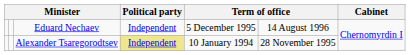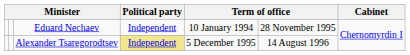(221, 27) 5 December 1995 -> (221, 27) 10 January 1994
(298, 27) 14 August 1996 -> (298, 27) 28 November 1995
(221, 43) 10 January 1994 -> (221, 43) 5 December 1995
(298, 43) 28 November 1995 -> (298, 43) 14 August 1996
